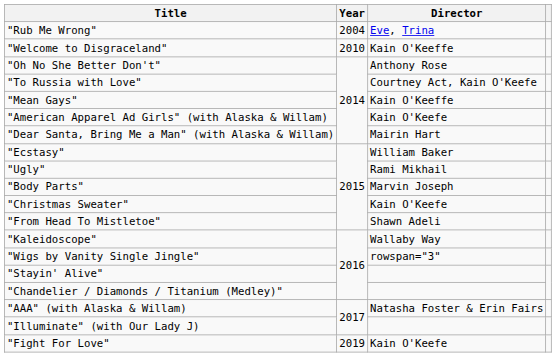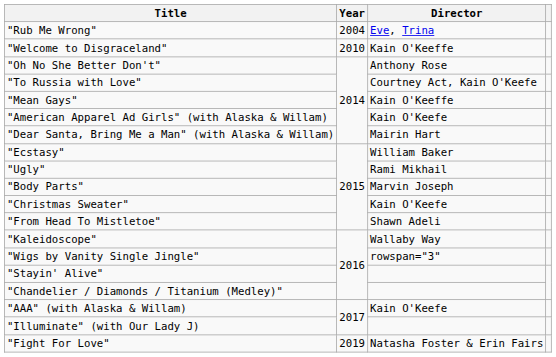(457, 308) Natasha Foster & Erin Fairs -> (409, 308) Kain O'Keefe
(409, 343) Kain O'Keefe -> (457, 343) Natasha Foster & Erin Fairs
